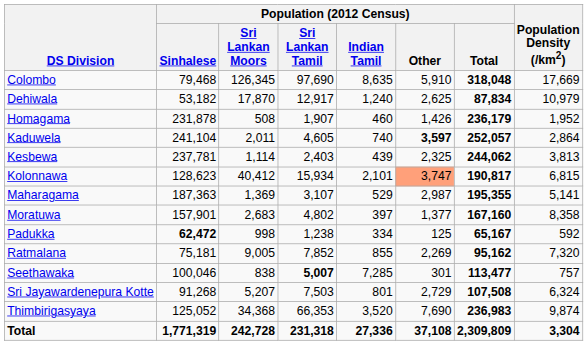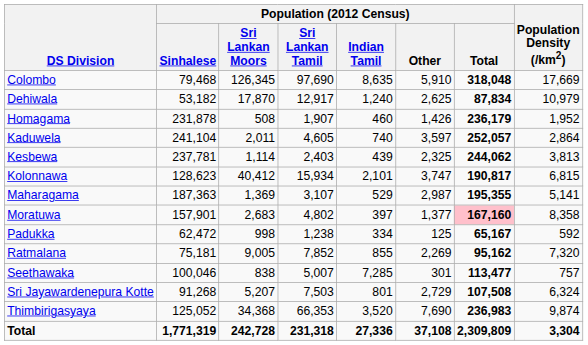(436, 137) bold -> (436, 137) normal
(436, 176) lightsalmon background -> (436, 176) no background
(489, 215) no background -> (489, 215) pink background
(198, 234) bold -> (198, 234) normal
(319, 272) bold -> (319, 272) normal
